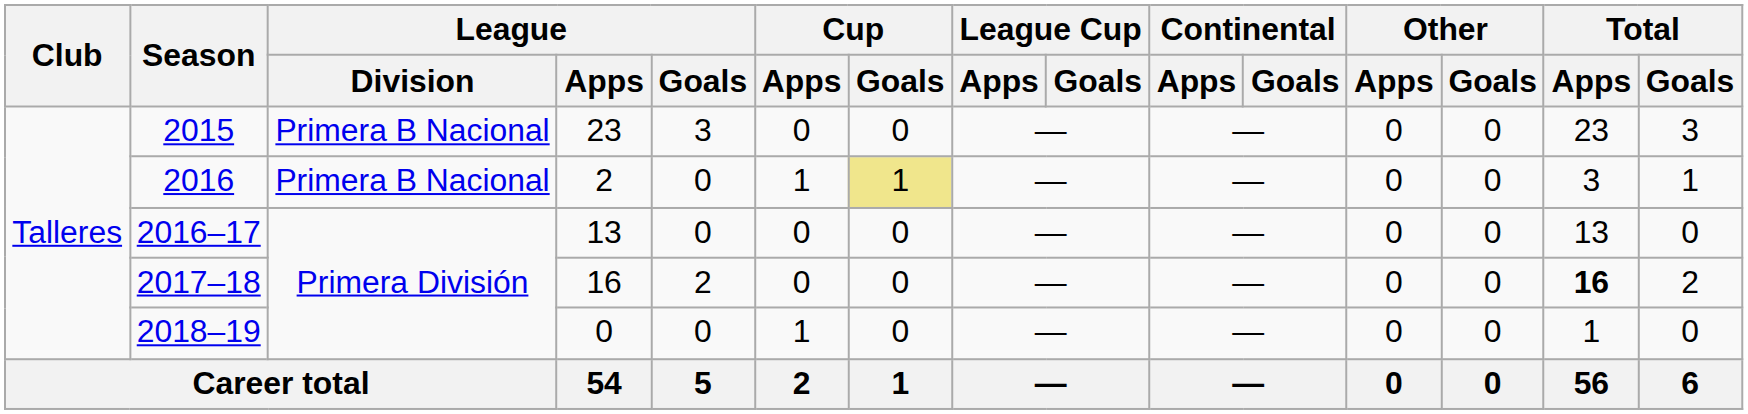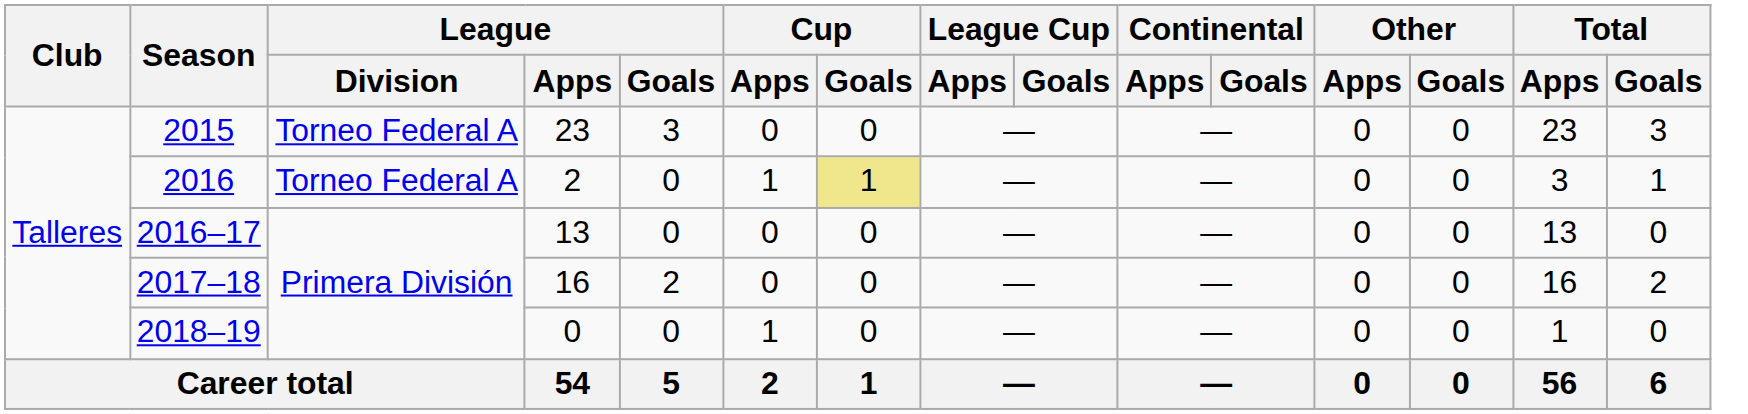(413, 130) Primera B Nacional -> (397, 130) Torneo Federal A
(413, 181) Primera B Nacional -> (397, 181) Torneo Federal A
(1591, 282) bold -> (1560, 282) normal
